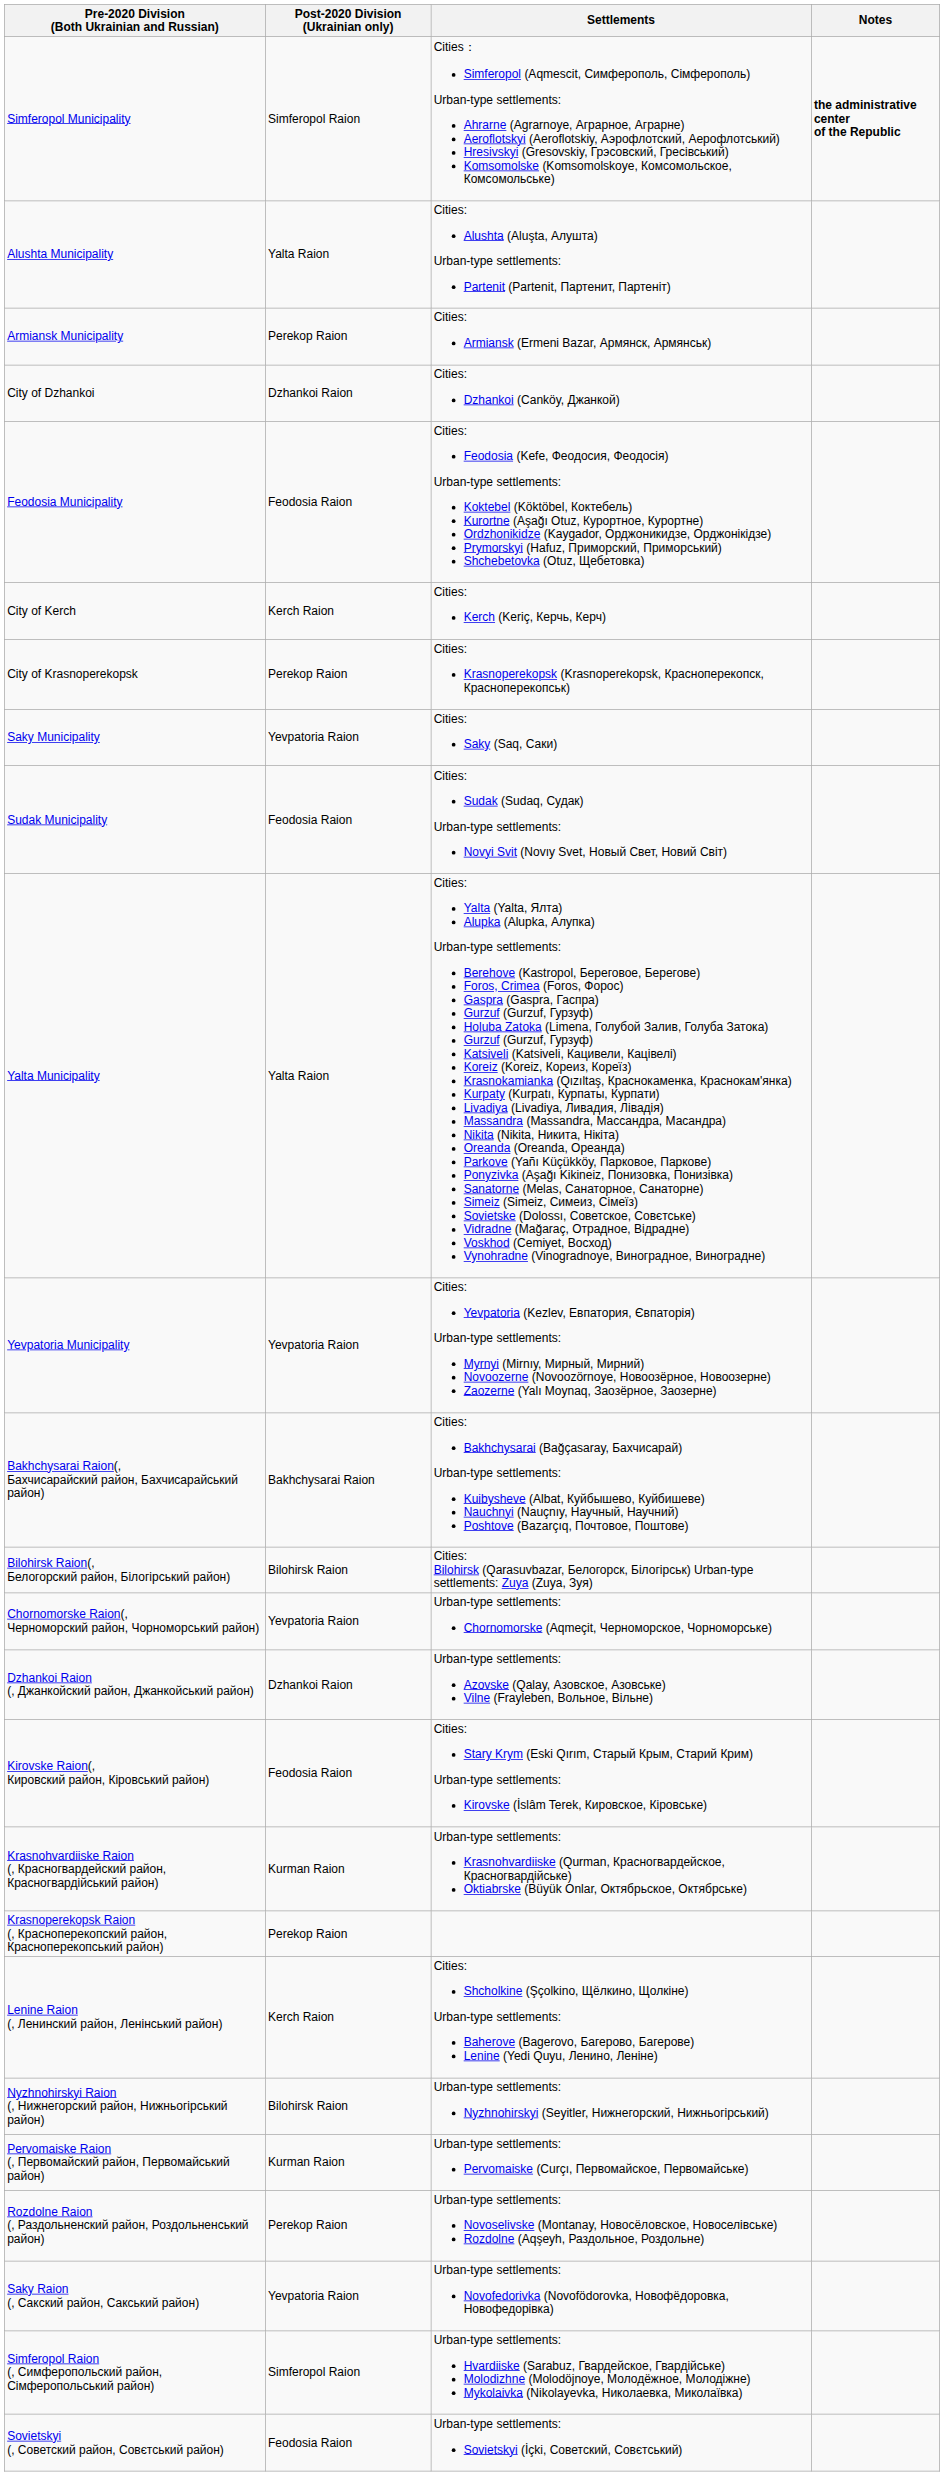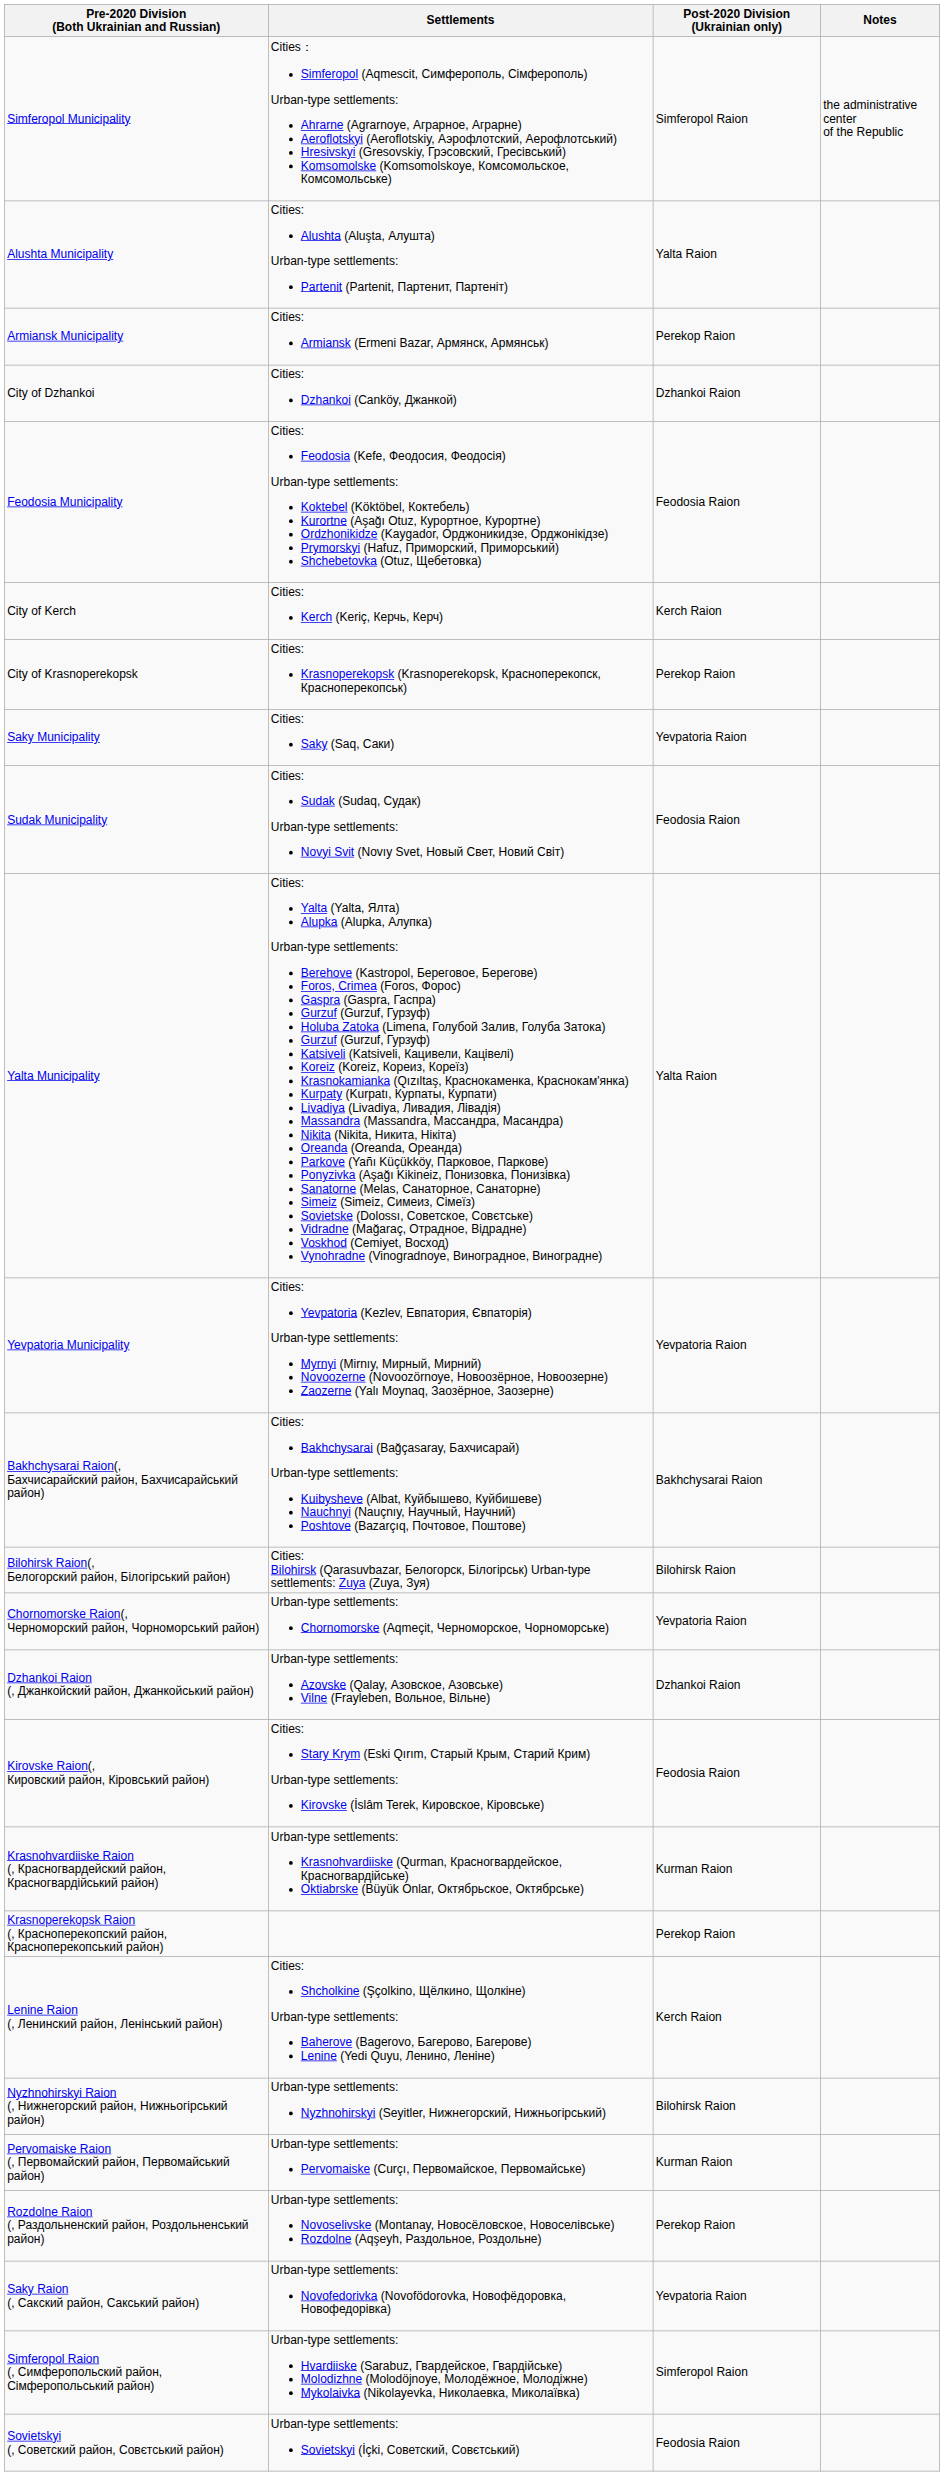columns swapped: (621, 20) <-> (348, 20)
(865, 118) bold -> (870, 118) normal
